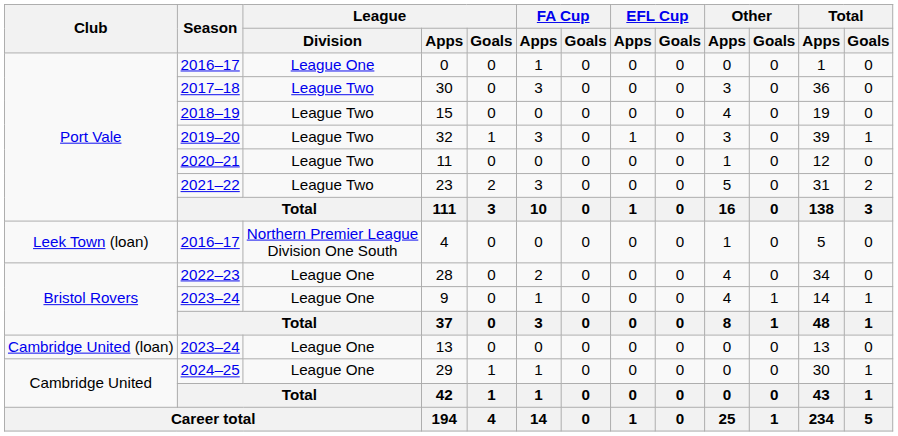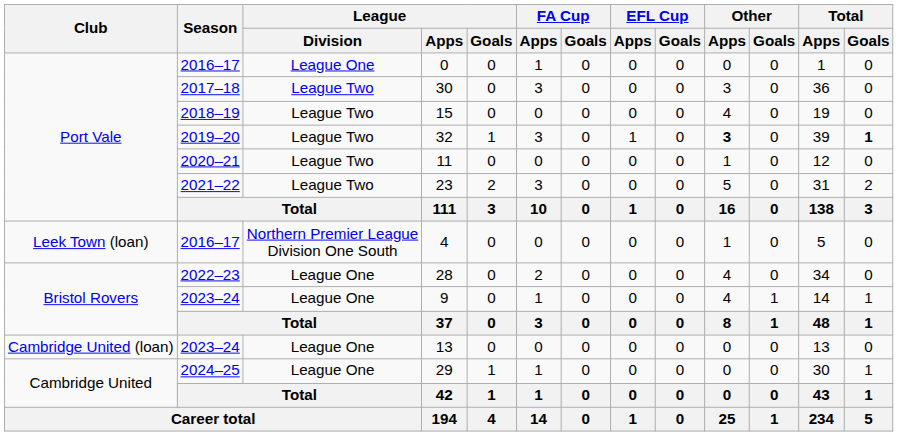(727, 137) normal -> (727, 137) bold
(868, 137) normal -> (868, 137) bold
